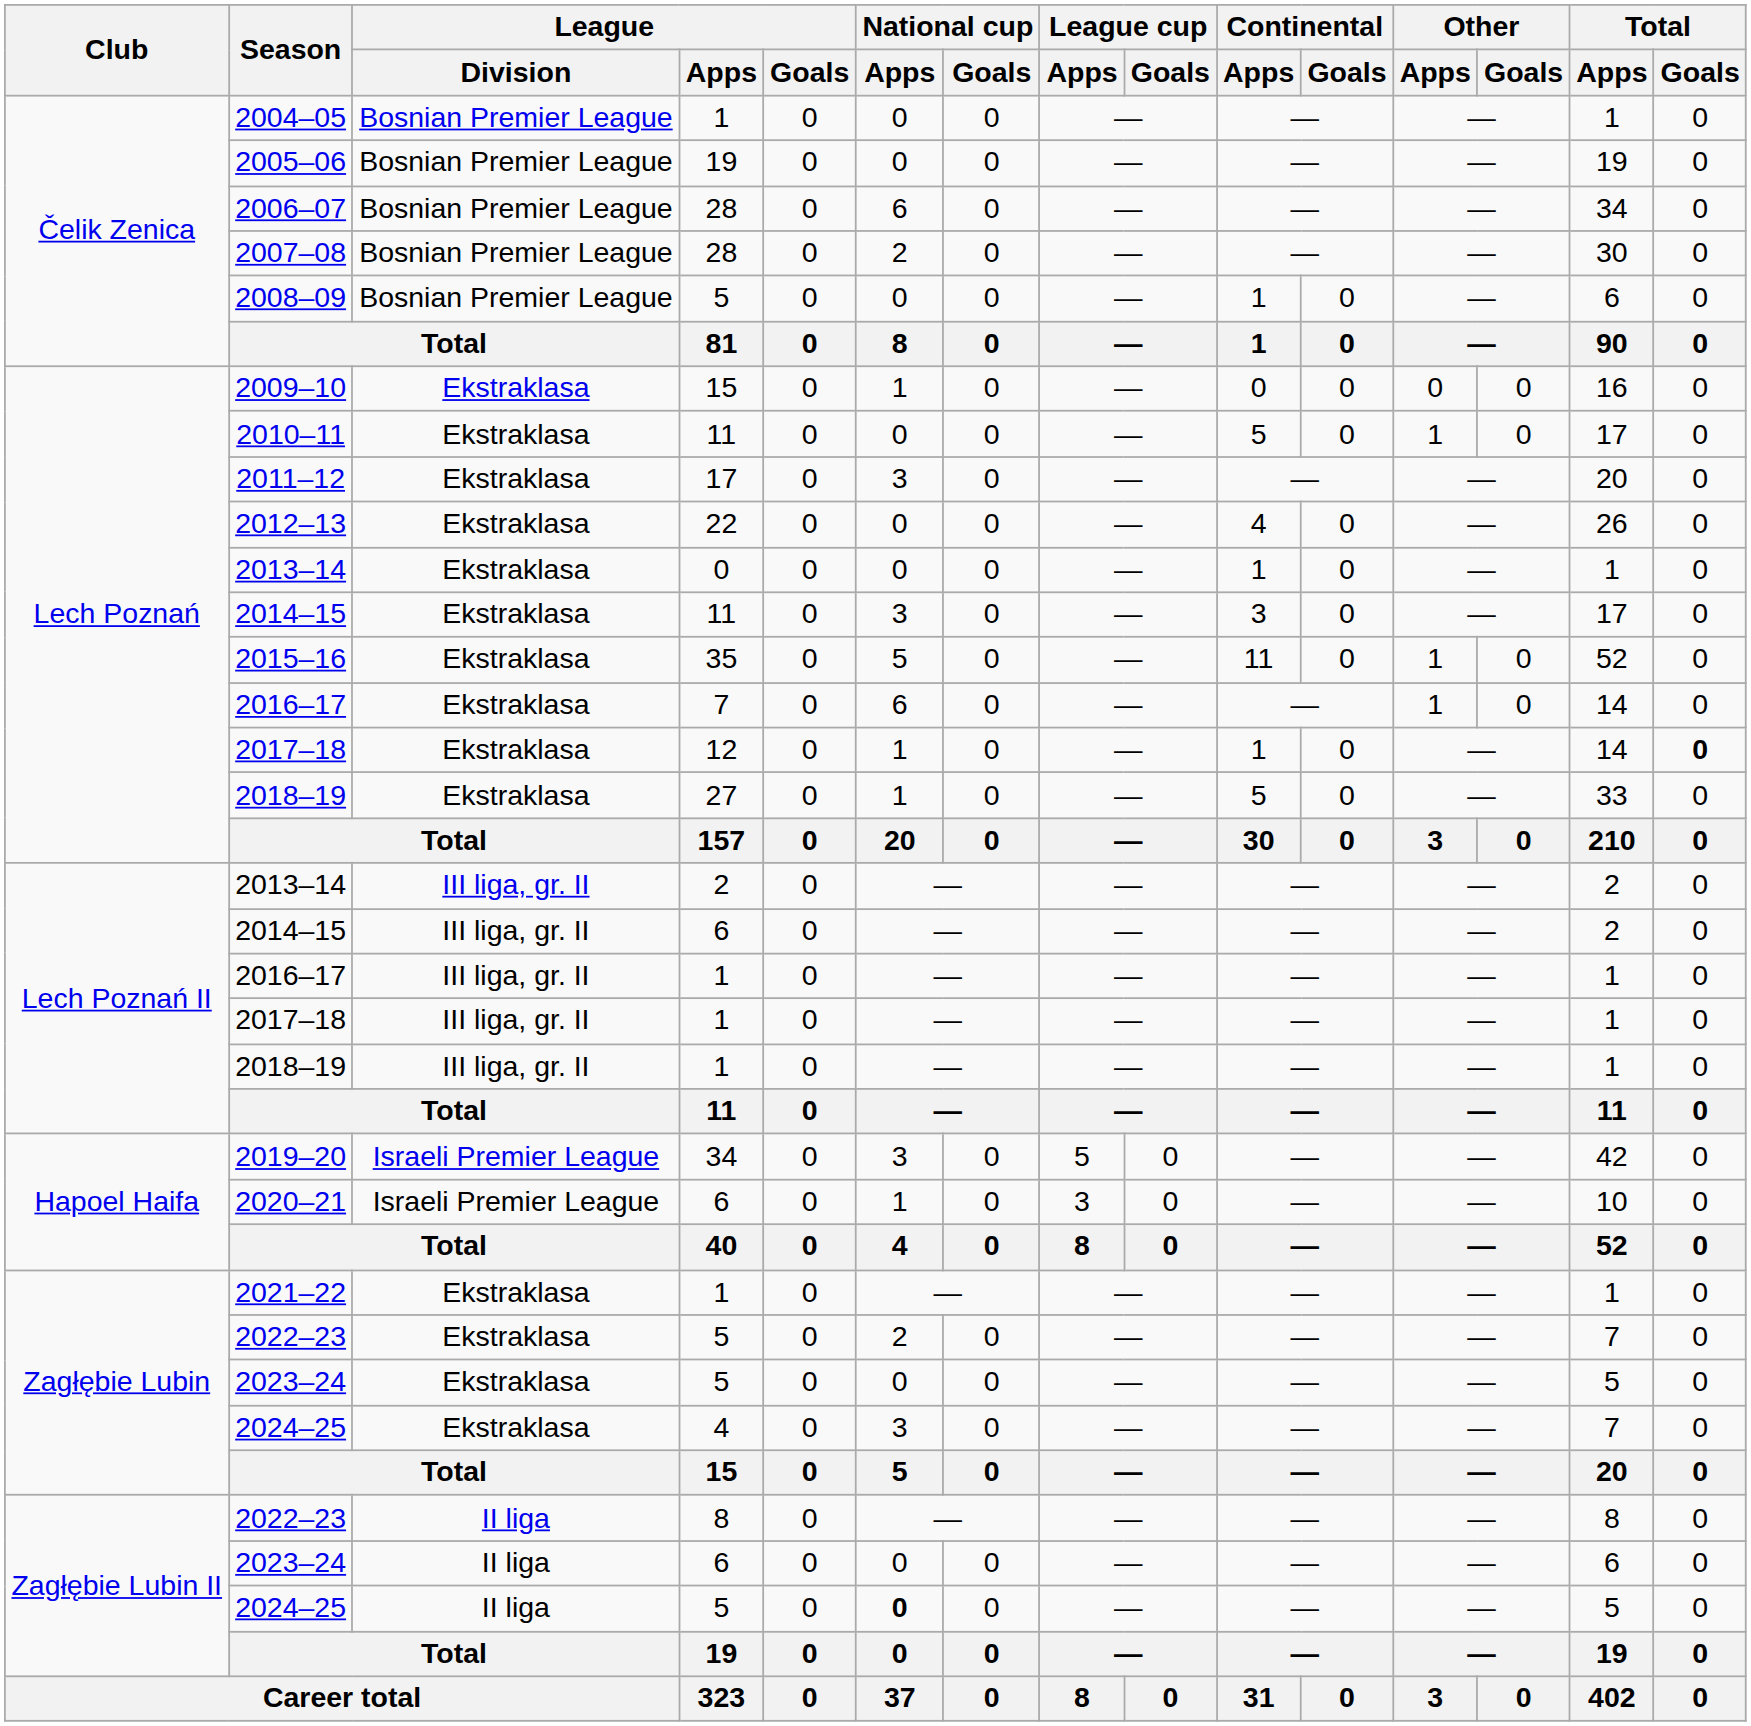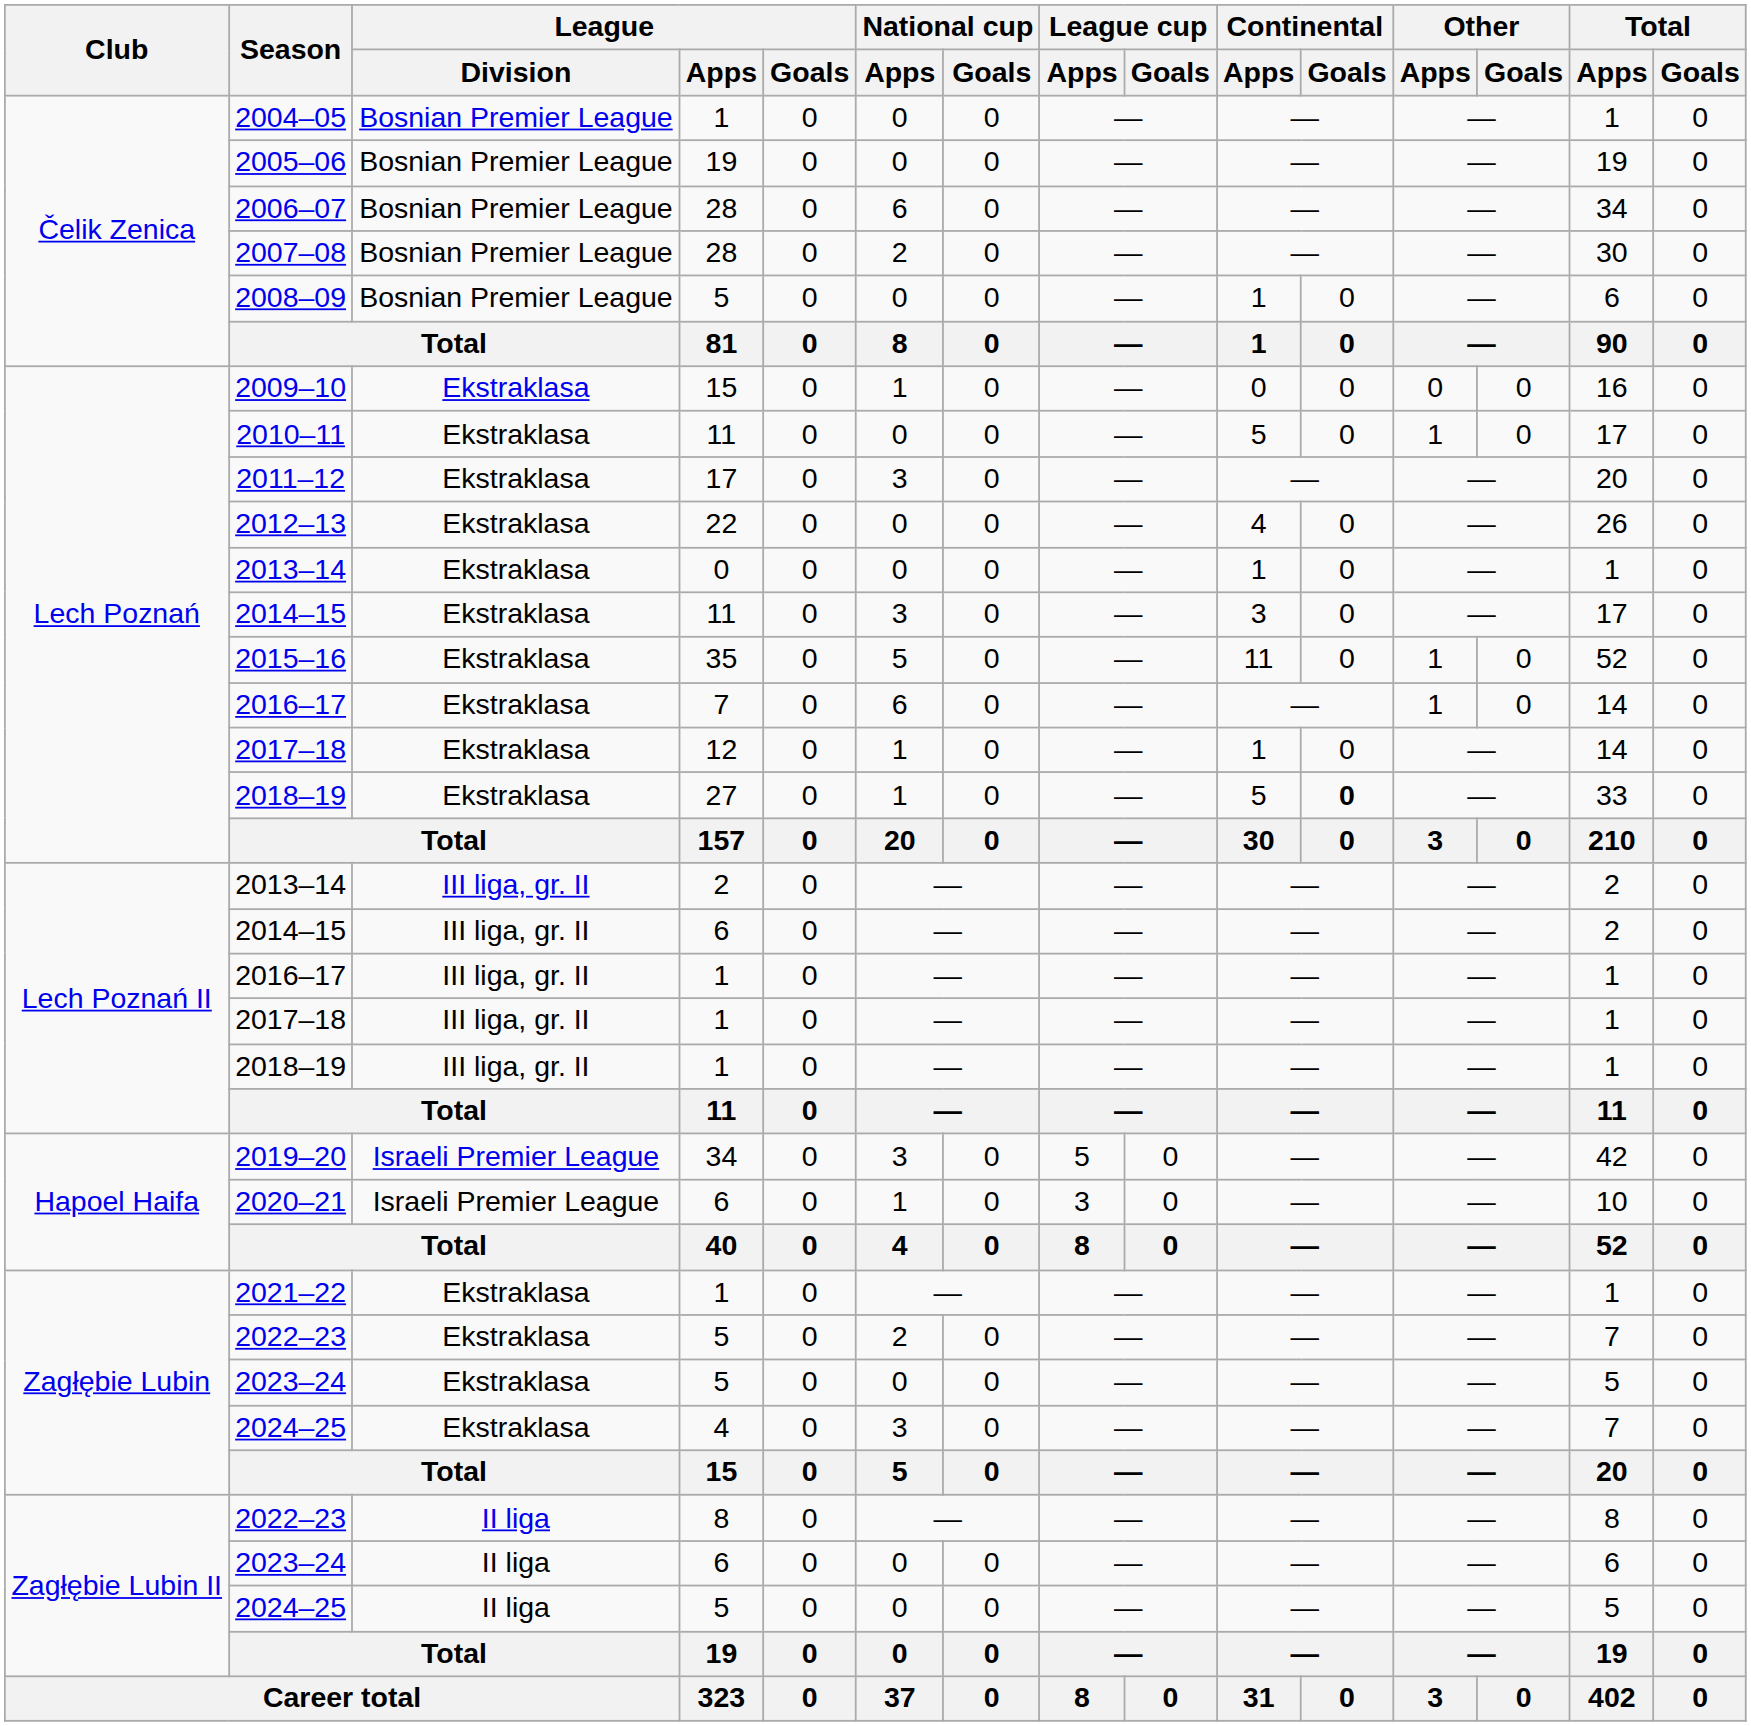(1700, 749) bold -> (1700, 749) normal
(1347, 794) normal -> (1347, 794) bold
(900, 1607) bold -> (900, 1607) normal
